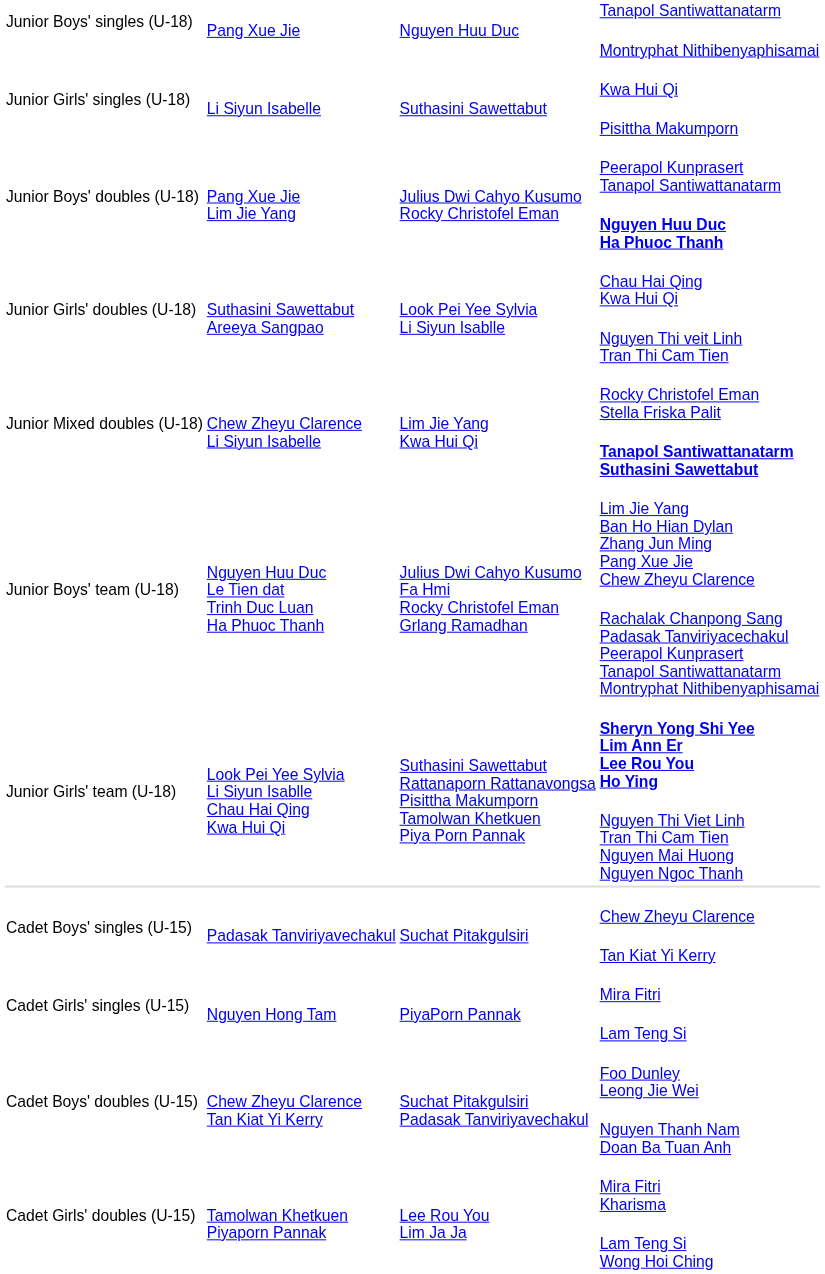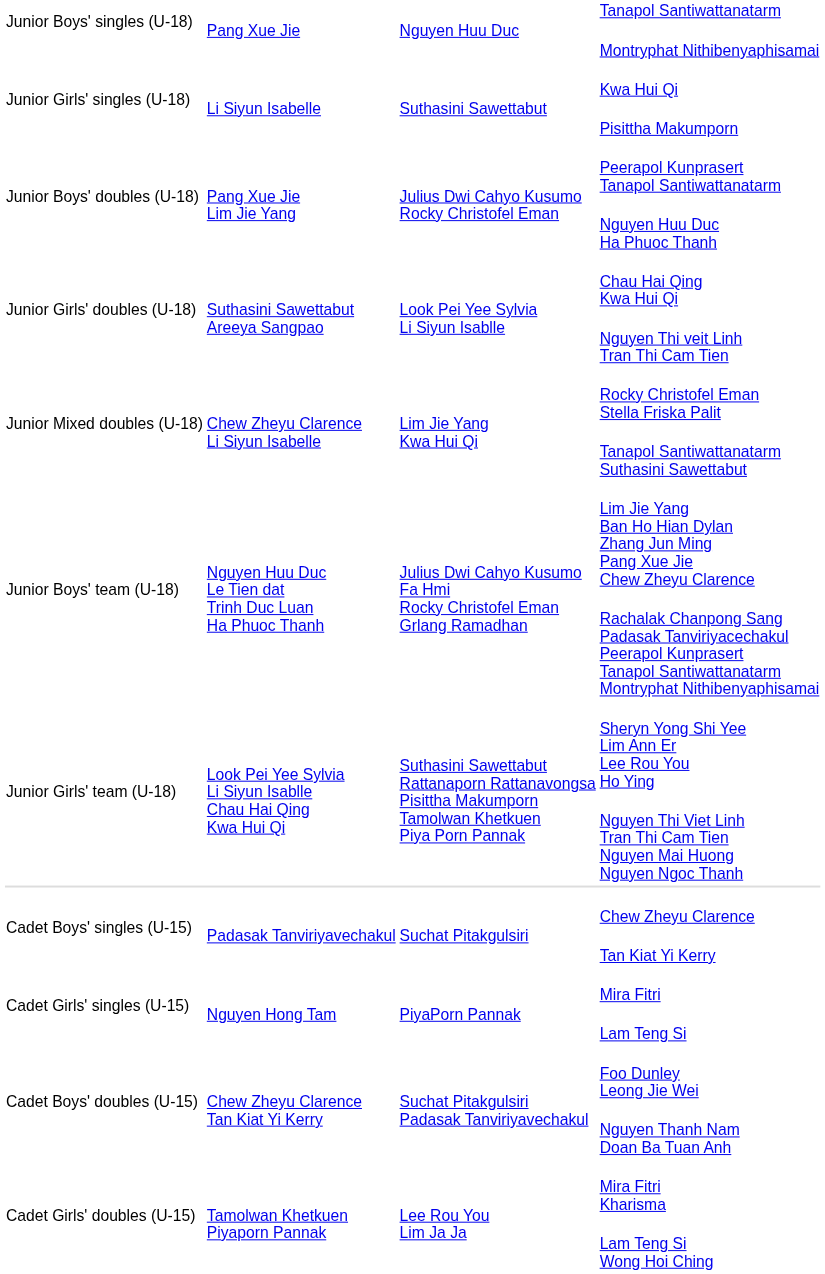(663, 233) bold -> (659, 233) normal
(697, 461) bold -> (690, 461) normal
(677, 755) bold -> (673, 755) normal
